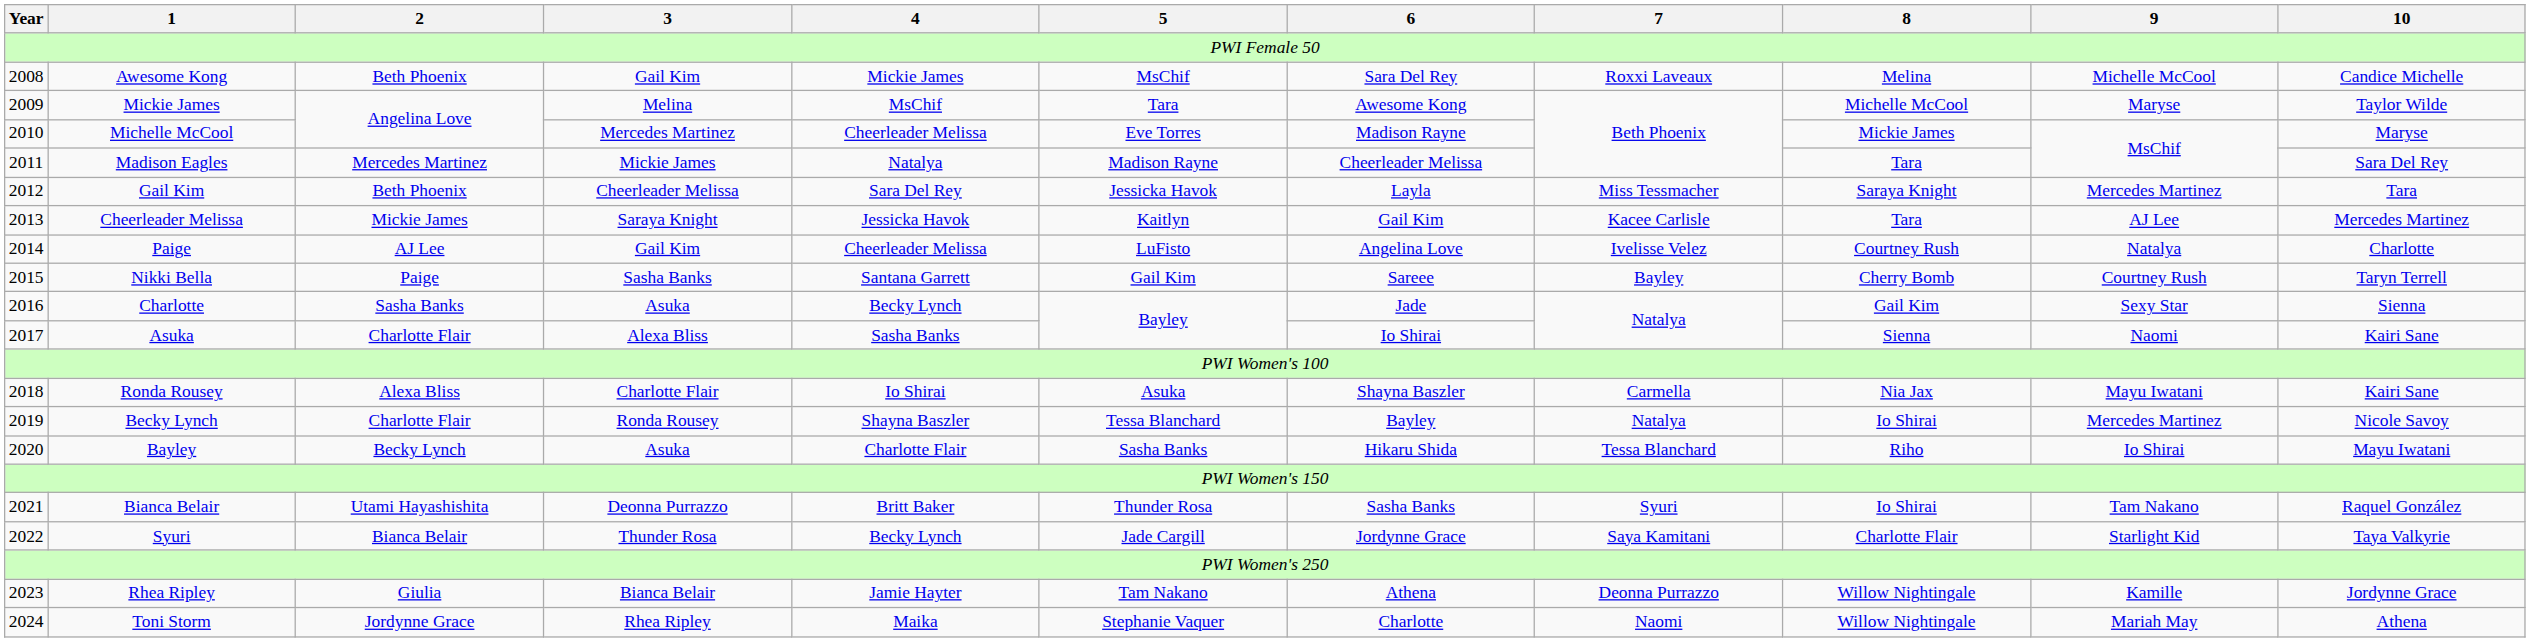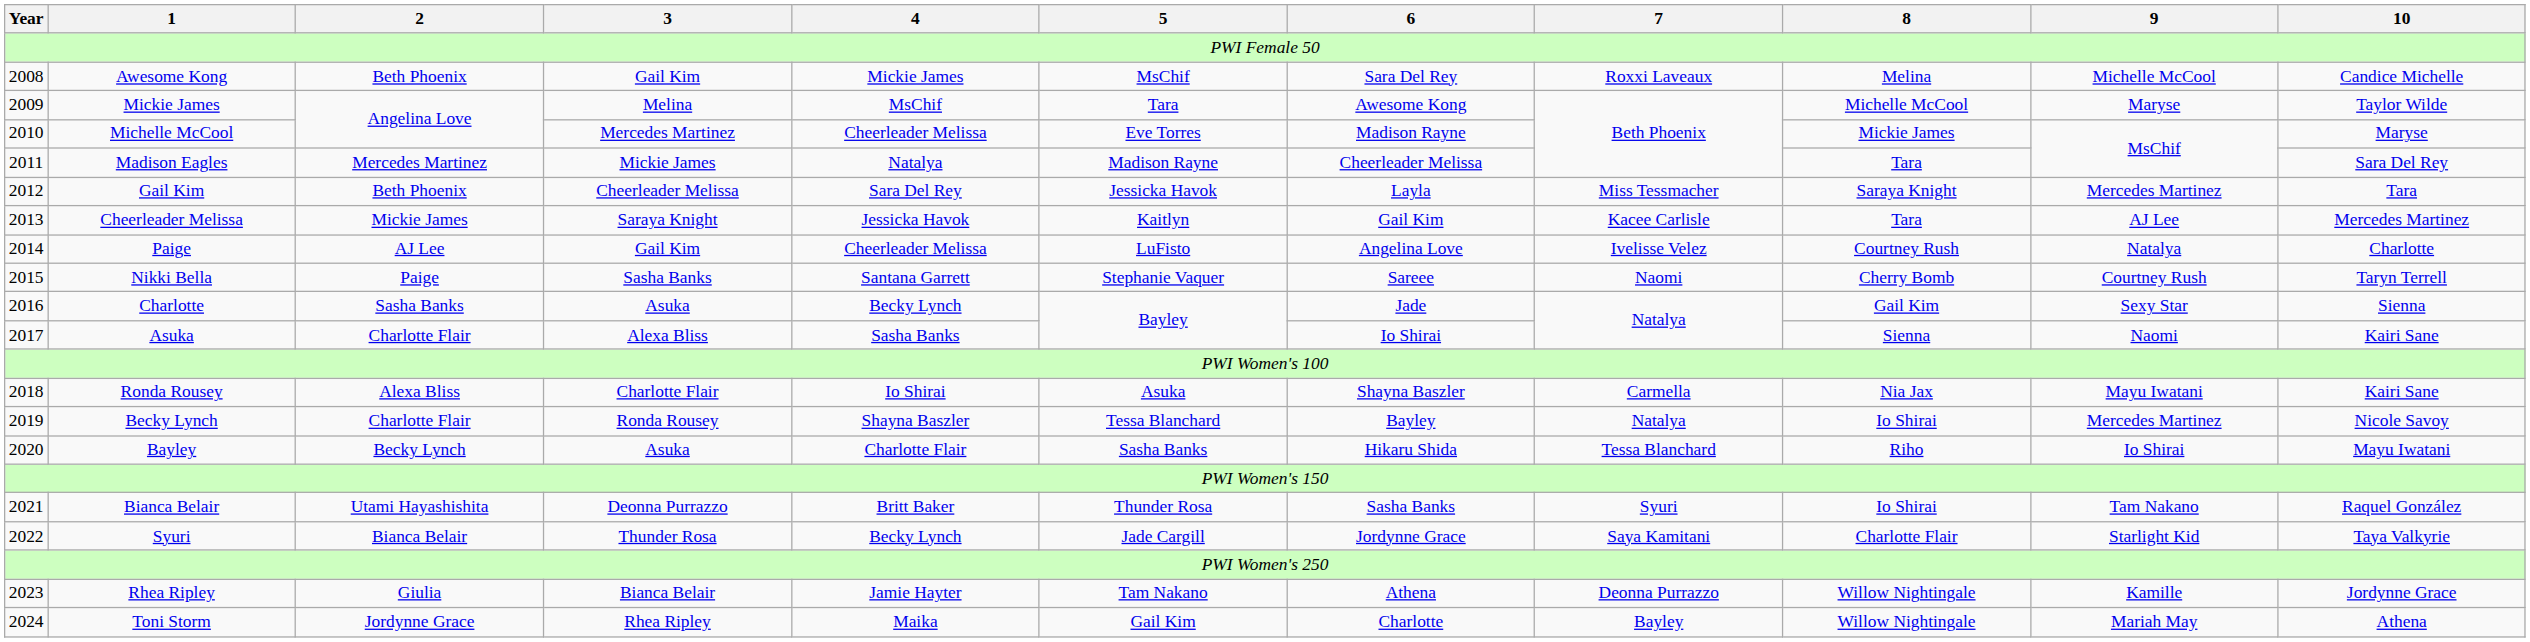(1163, 276) Gail Kim -> (1163, 276) Stephanie Vaquer
(1659, 276) Bayley -> (1659, 276) Naomi
(1163, 621) Stephanie Vaquer -> (1163, 621) Gail Kim
(1659, 621) Naomi -> (1659, 621) Bayley
